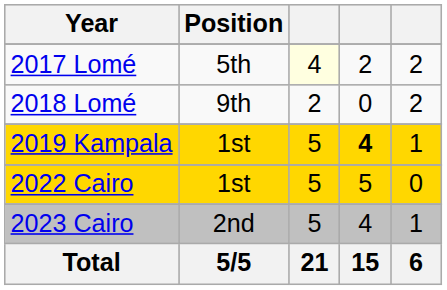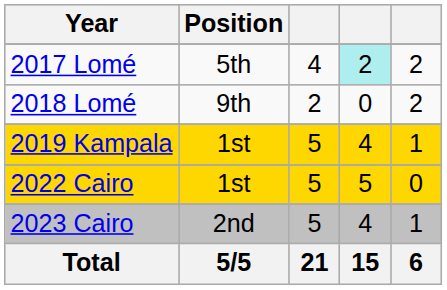(314, 64) lightyellow background -> (314, 64) no background
(365, 64) no background -> (365, 64) paleturquoise background
(365, 143) bold -> (365, 143) normal
